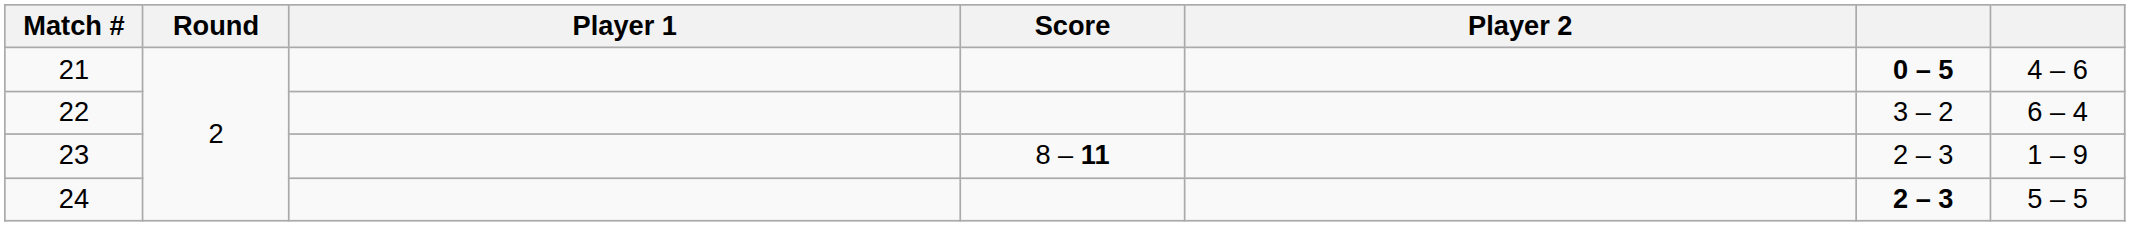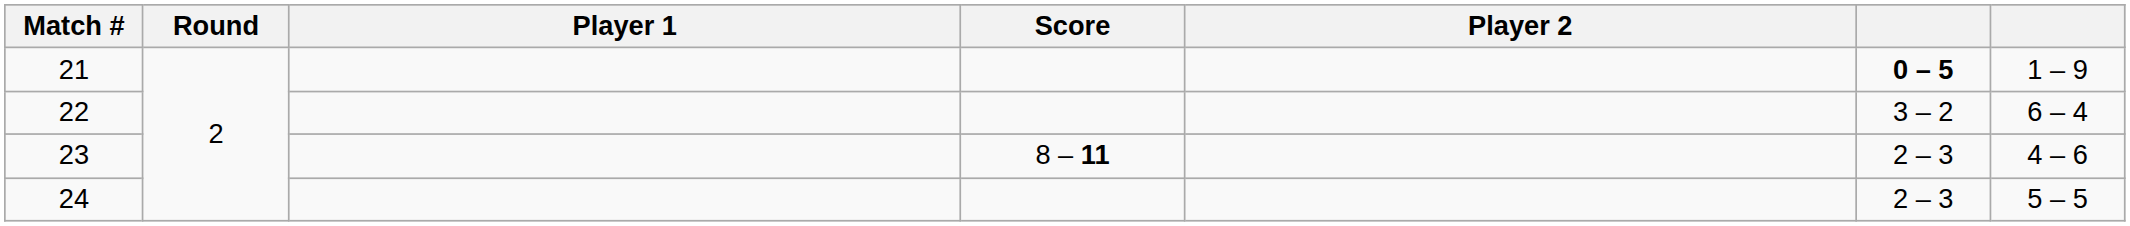(2058, 69) 4 – 6 -> (2058, 69) 1 – 9
(2058, 155) 1 – 9 -> (2058, 155) 4 – 6
(1923, 198) bold -> (1923, 198) normal
